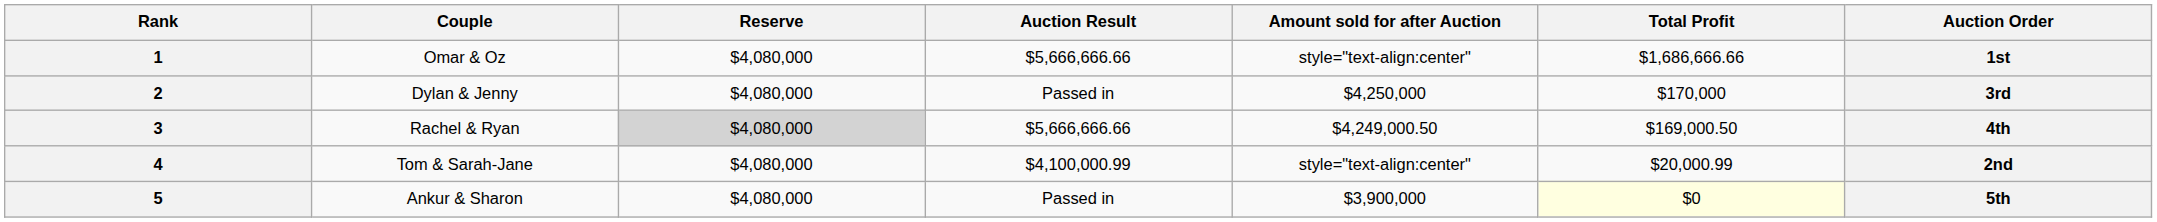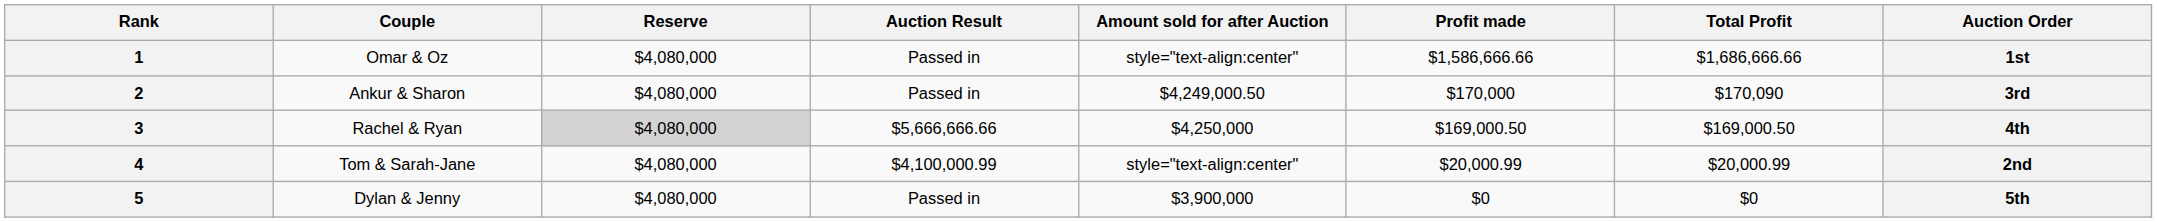+ column: (1481, 22)
(1078, 58) $5,666,666.66 -> (944, 58) Passed in
(465, 93) Dylan & Jenny -> (407, 93) Ankur & Sharon
(1385, 93) $4,250,000 -> (1212, 93) $4,249,000.50
(1692, 93) $170,000 -> (1749, 93) $170,090
(1385, 128) $4,249,000.50 -> (1212, 128) $4,250,000
(465, 199) Ankur & Sharon -> (407, 199) Dylan & Jenny
(1692, 199) lightyellow background -> (1749, 199) no background
